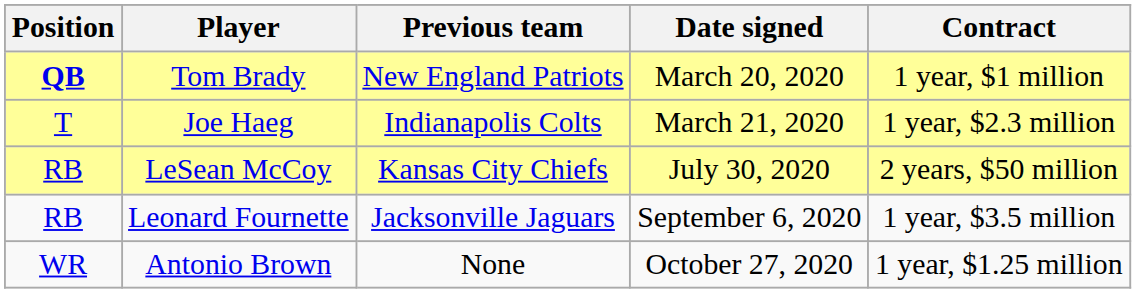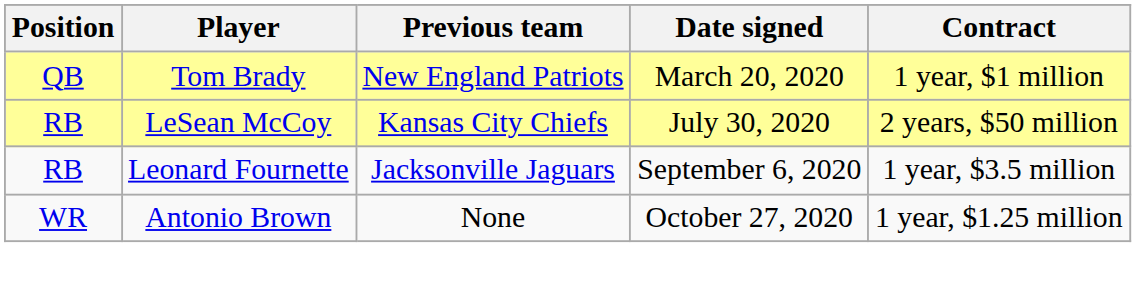(63, 75) bold -> (63, 75) normal
- row: (238, 122)
